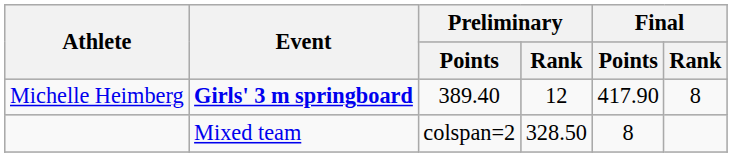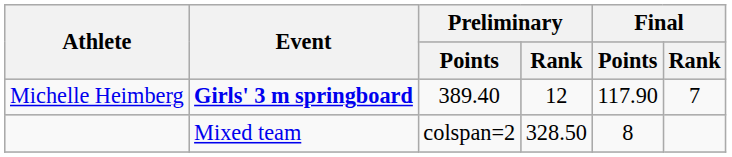(628, 96) 417.90 -> (628, 96) 117.90
(695, 96) 8 -> (695, 96) 7
